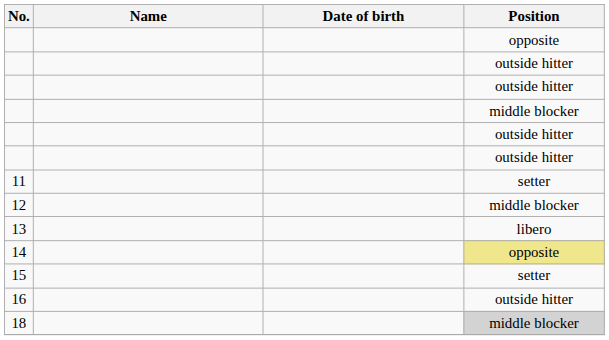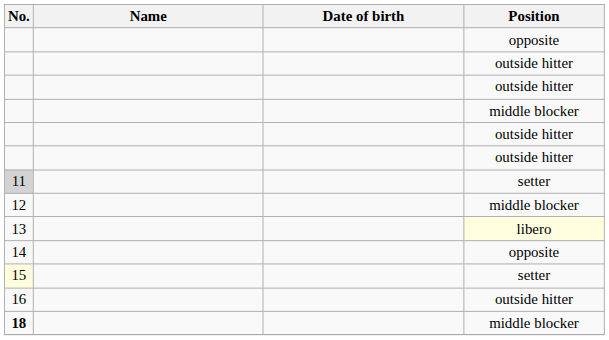(19, 181) no background -> (19, 181) lightgrey background
(534, 228) no background -> (534, 228) lightyellow background
(534, 252) khaki background -> (534, 252) no background
(19, 275) no background -> (19, 275) lightyellow background
(19, 323) normal -> (19, 323) bold
(534, 323) lightgrey background -> (534, 323) no background
